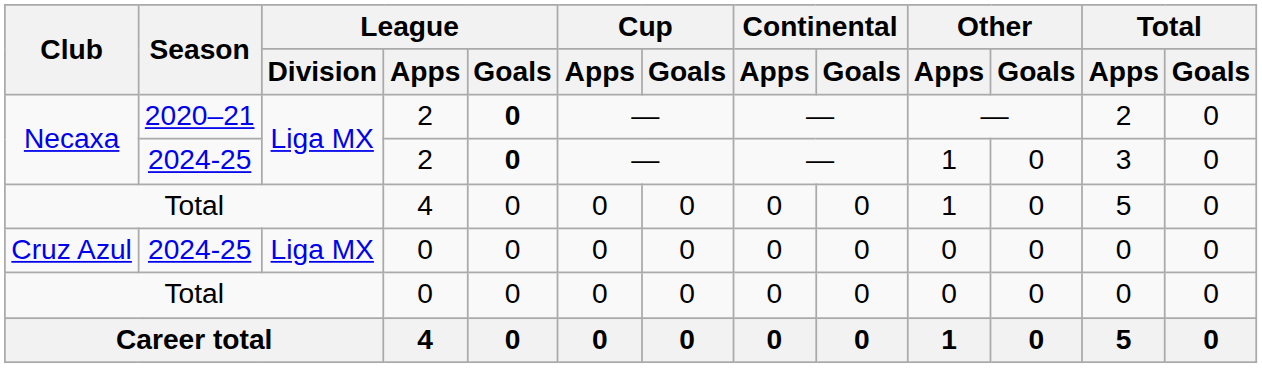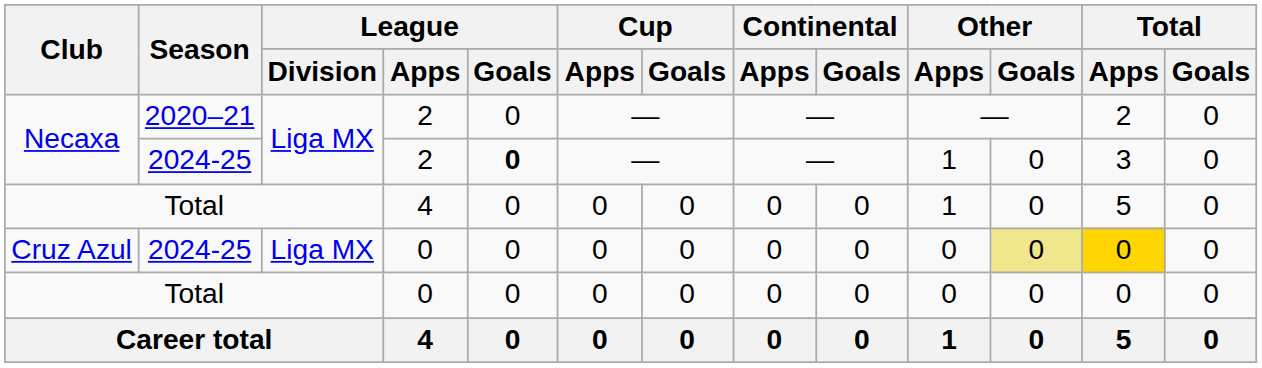(513, 116) bold -> (513, 116) normal
(1036, 250) no background -> (1036, 250) khaki background
(1124, 250) no background -> (1124, 250) gold background
